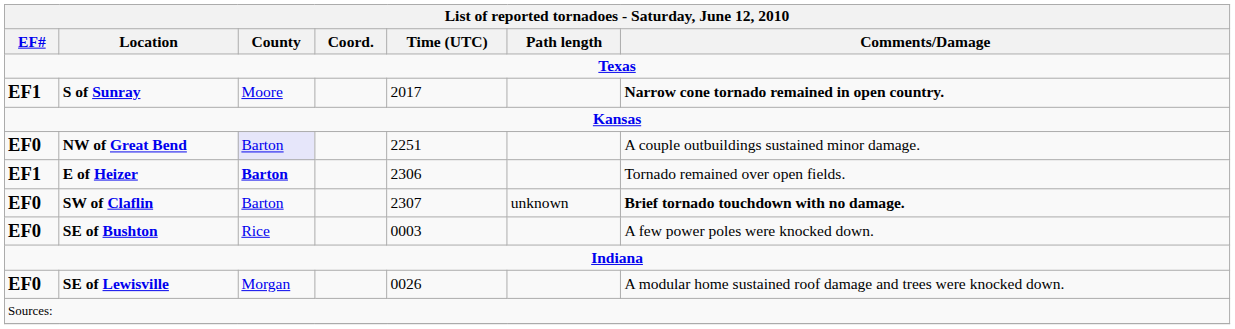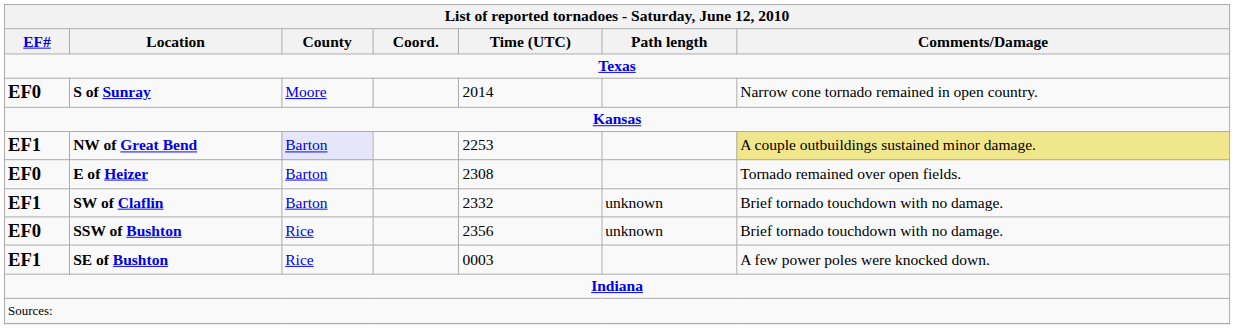(25, 92) EF1 -> (25, 92) EF0
(406, 92) 2017 -> (478, 92) 2014
(784, 92) bold -> (889, 92) normal
(25, 145) EF0 -> (25, 145) EF1
(406, 145) 2251 -> (478, 145) 2253
(772, 145) no background -> (888, 145) khaki background
(25, 174) EF1 -> (25, 174) EF0
(265, 174) bold -> (306, 174) normal
(406, 174) 2306 -> (478, 174) 2308
(25, 202) EF0 -> (25, 202) EF1
(406, 202) 2307 -> (478, 202) 2332
(765, 202) bold -> (872, 202) normal
+ row: (127, 231)
(25, 231) EF0 -> (25, 259) EF1
- row: (116, 284)
